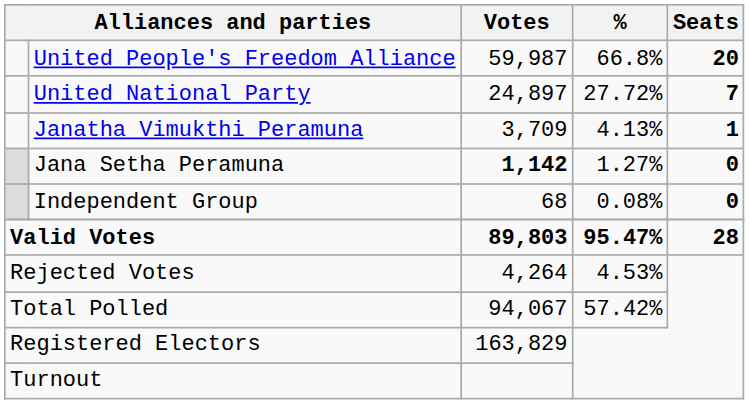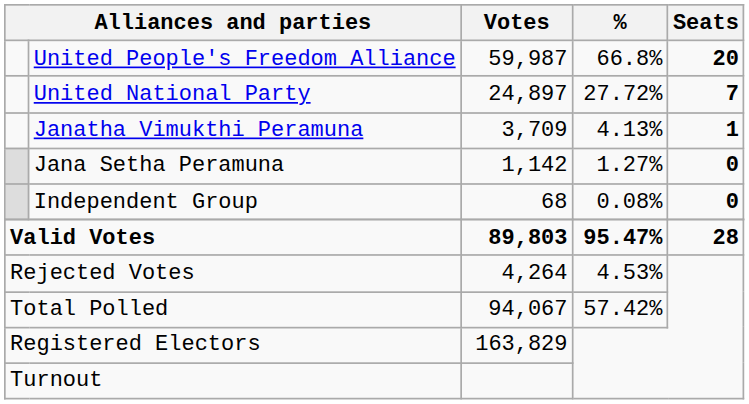(535, 166) bold -> (535, 166) normal
